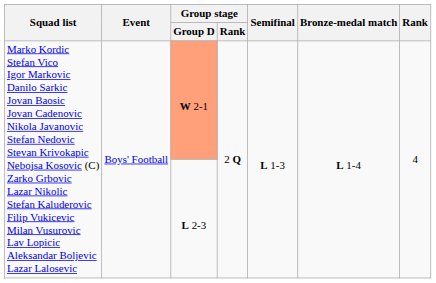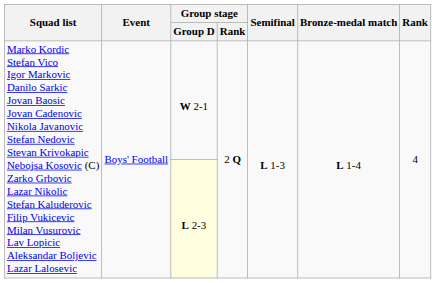(194, 106) lightsalmon background -> (194, 106) no background
(194, 225) no background -> (194, 225) lightyellow background
